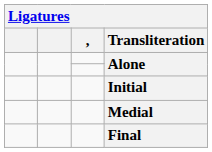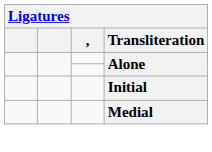- row: (21, 136)
